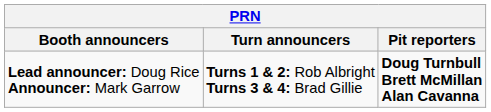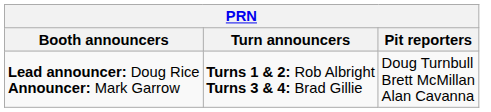(432, 80) bold -> (428, 80) normal
